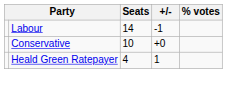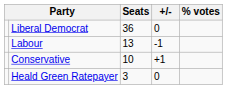+ row: (50, 28)
(128, 28) 14 -> (128, 44) 13
(160, 44) +0 -> (160, 60) +1
(125, 60) 4 -> (125, 76) 3
(157, 60) 1 -> (157, 76) 0
